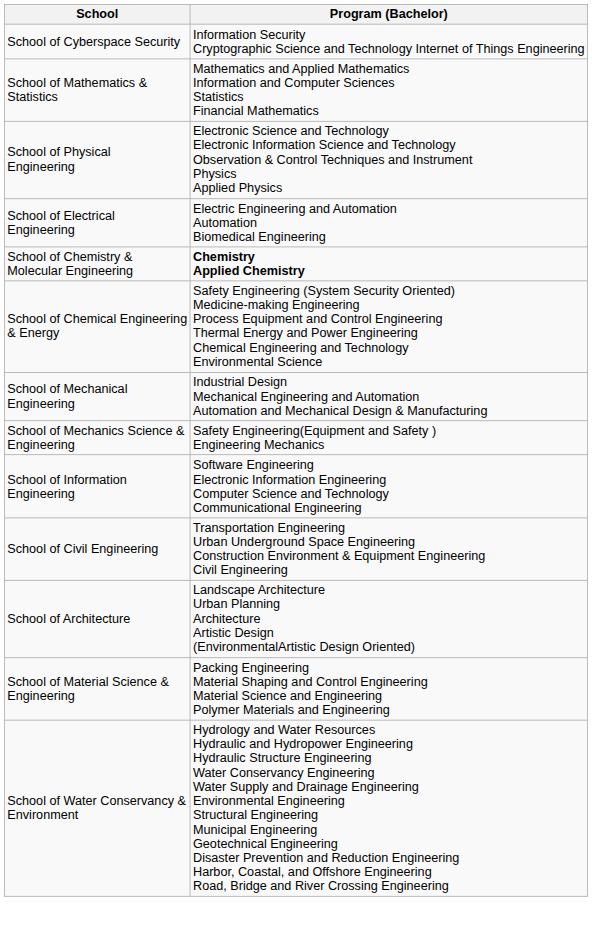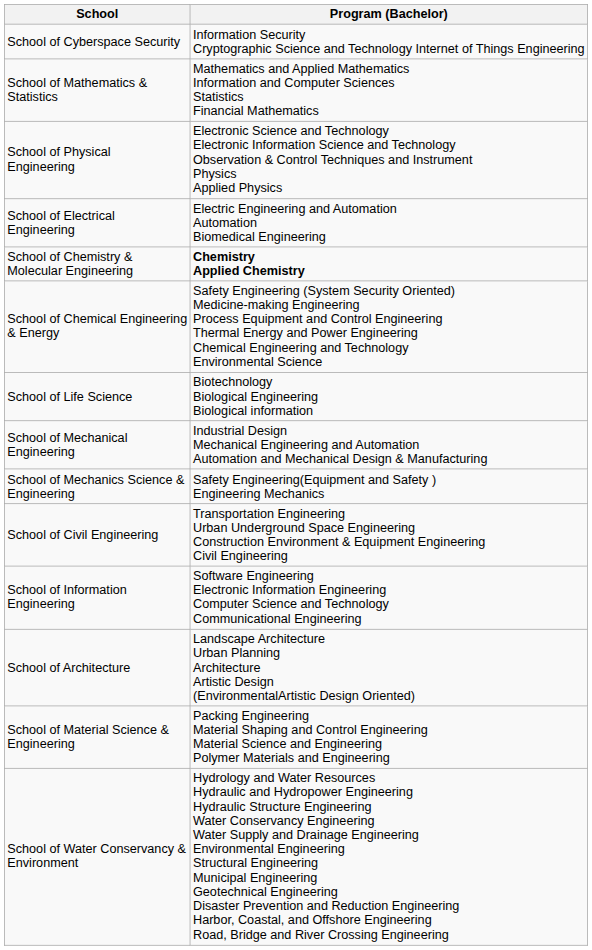+ row: (70, 396)
rows swapped: (67, 486) <-> (83, 549)
